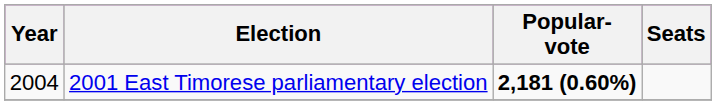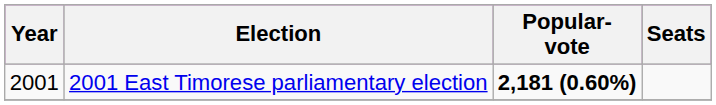(34, 81) 2004 -> (34, 81) 2001
